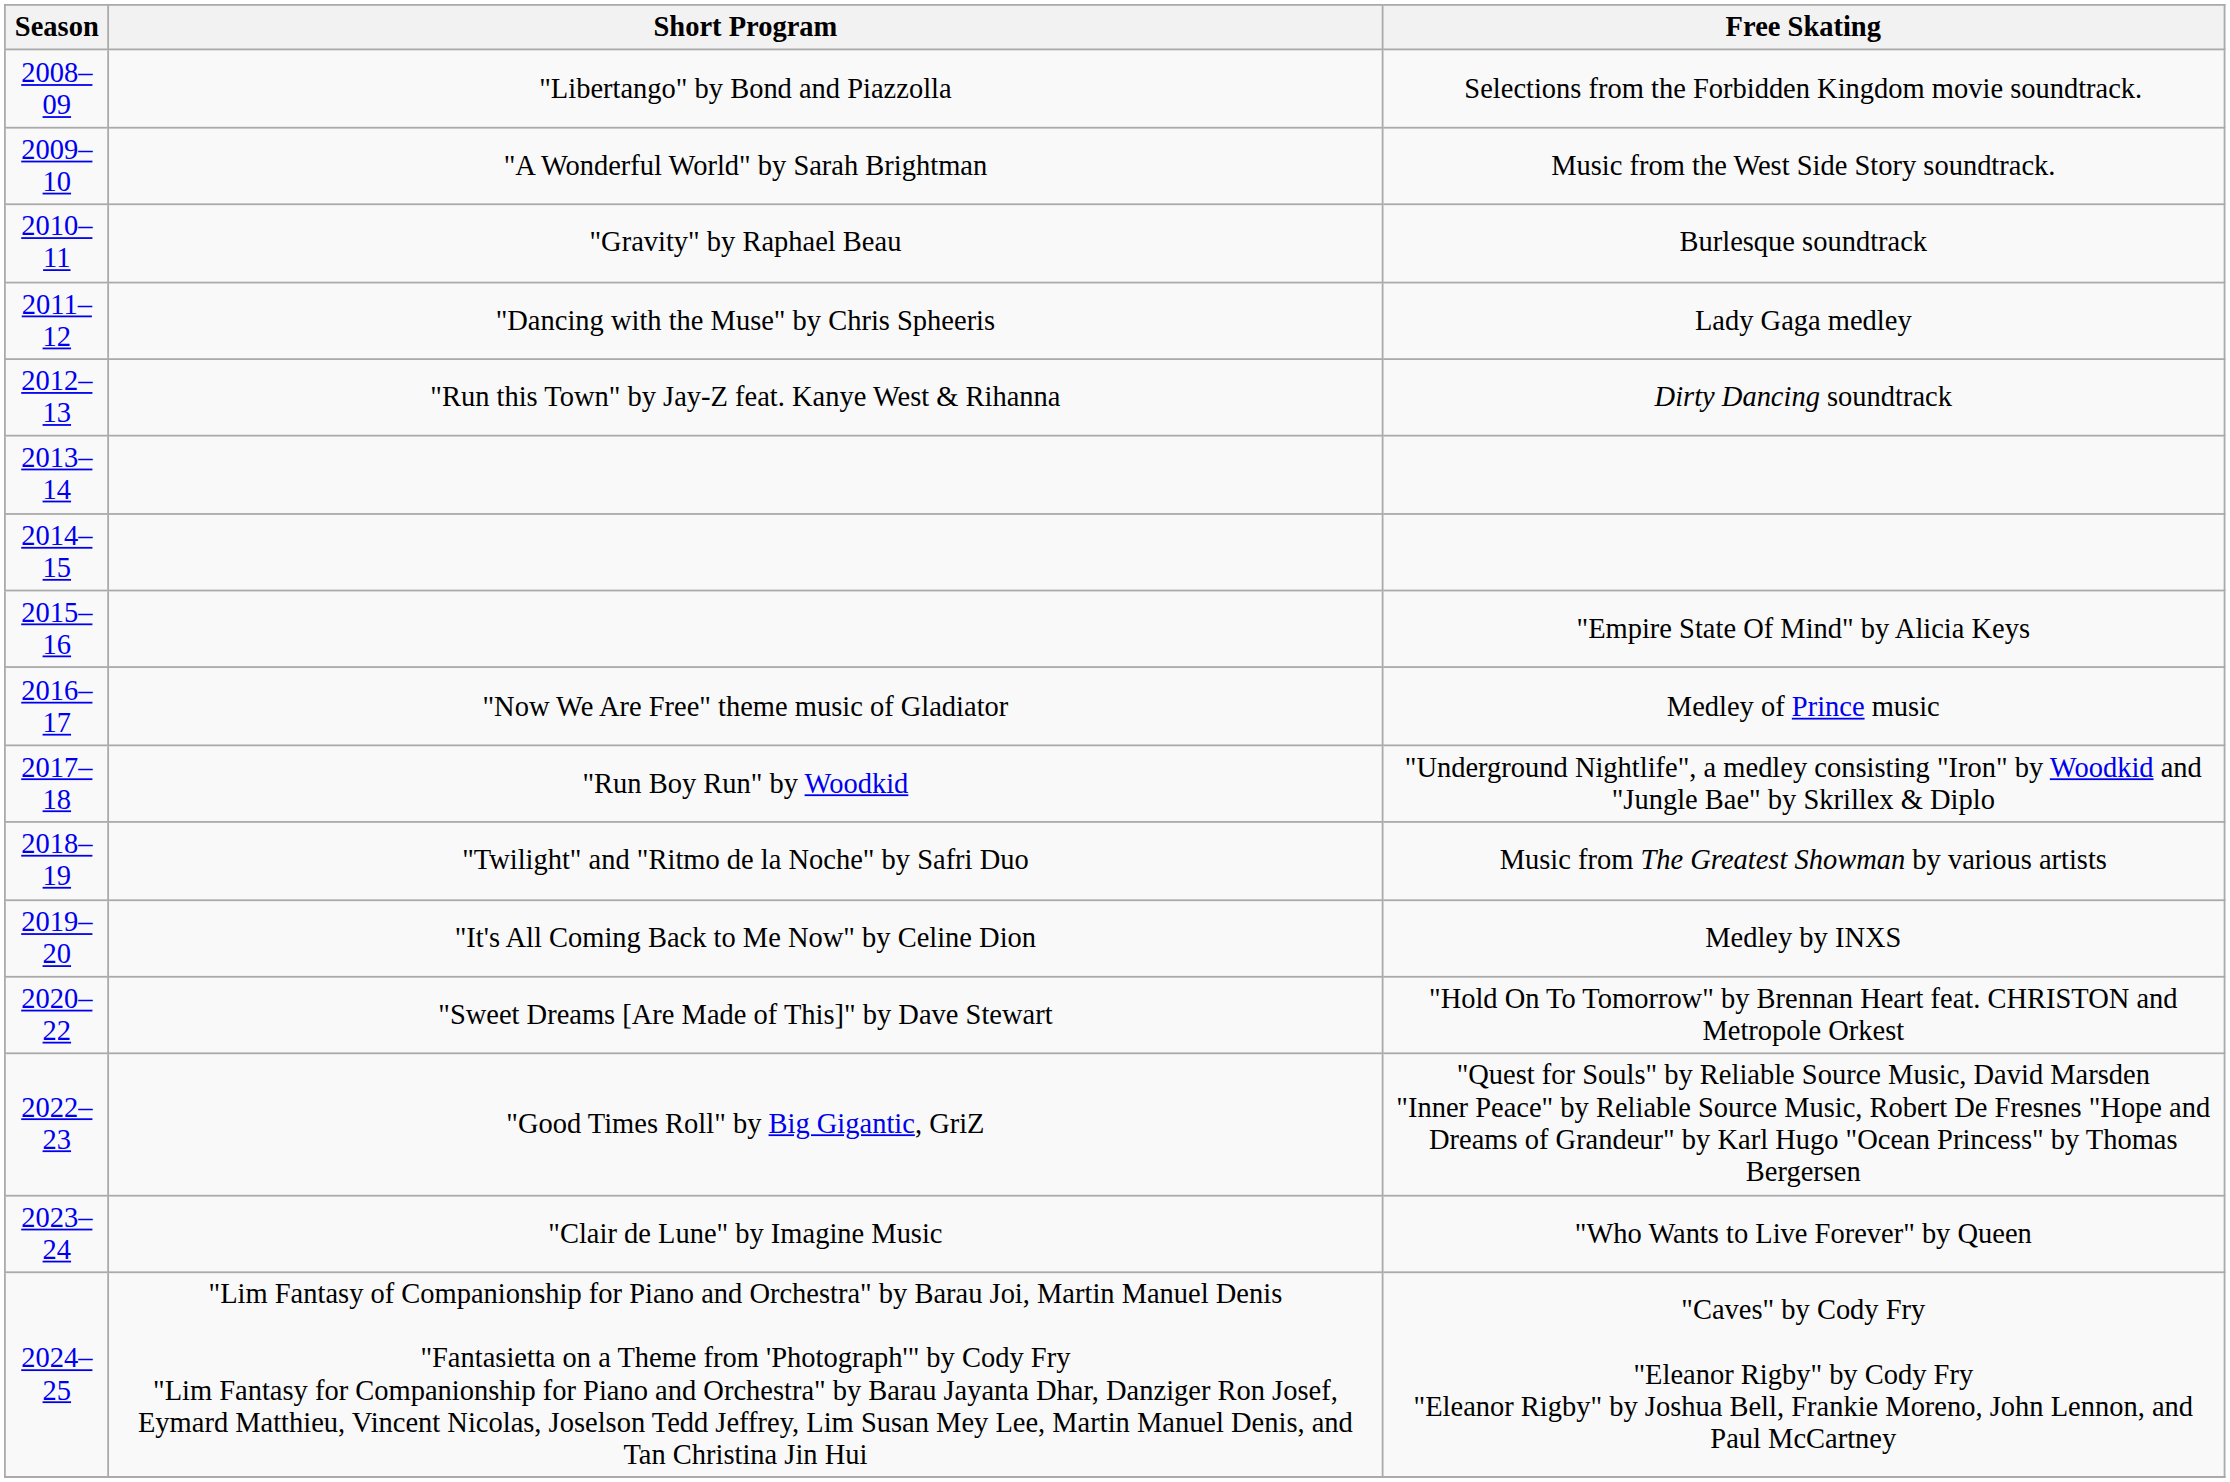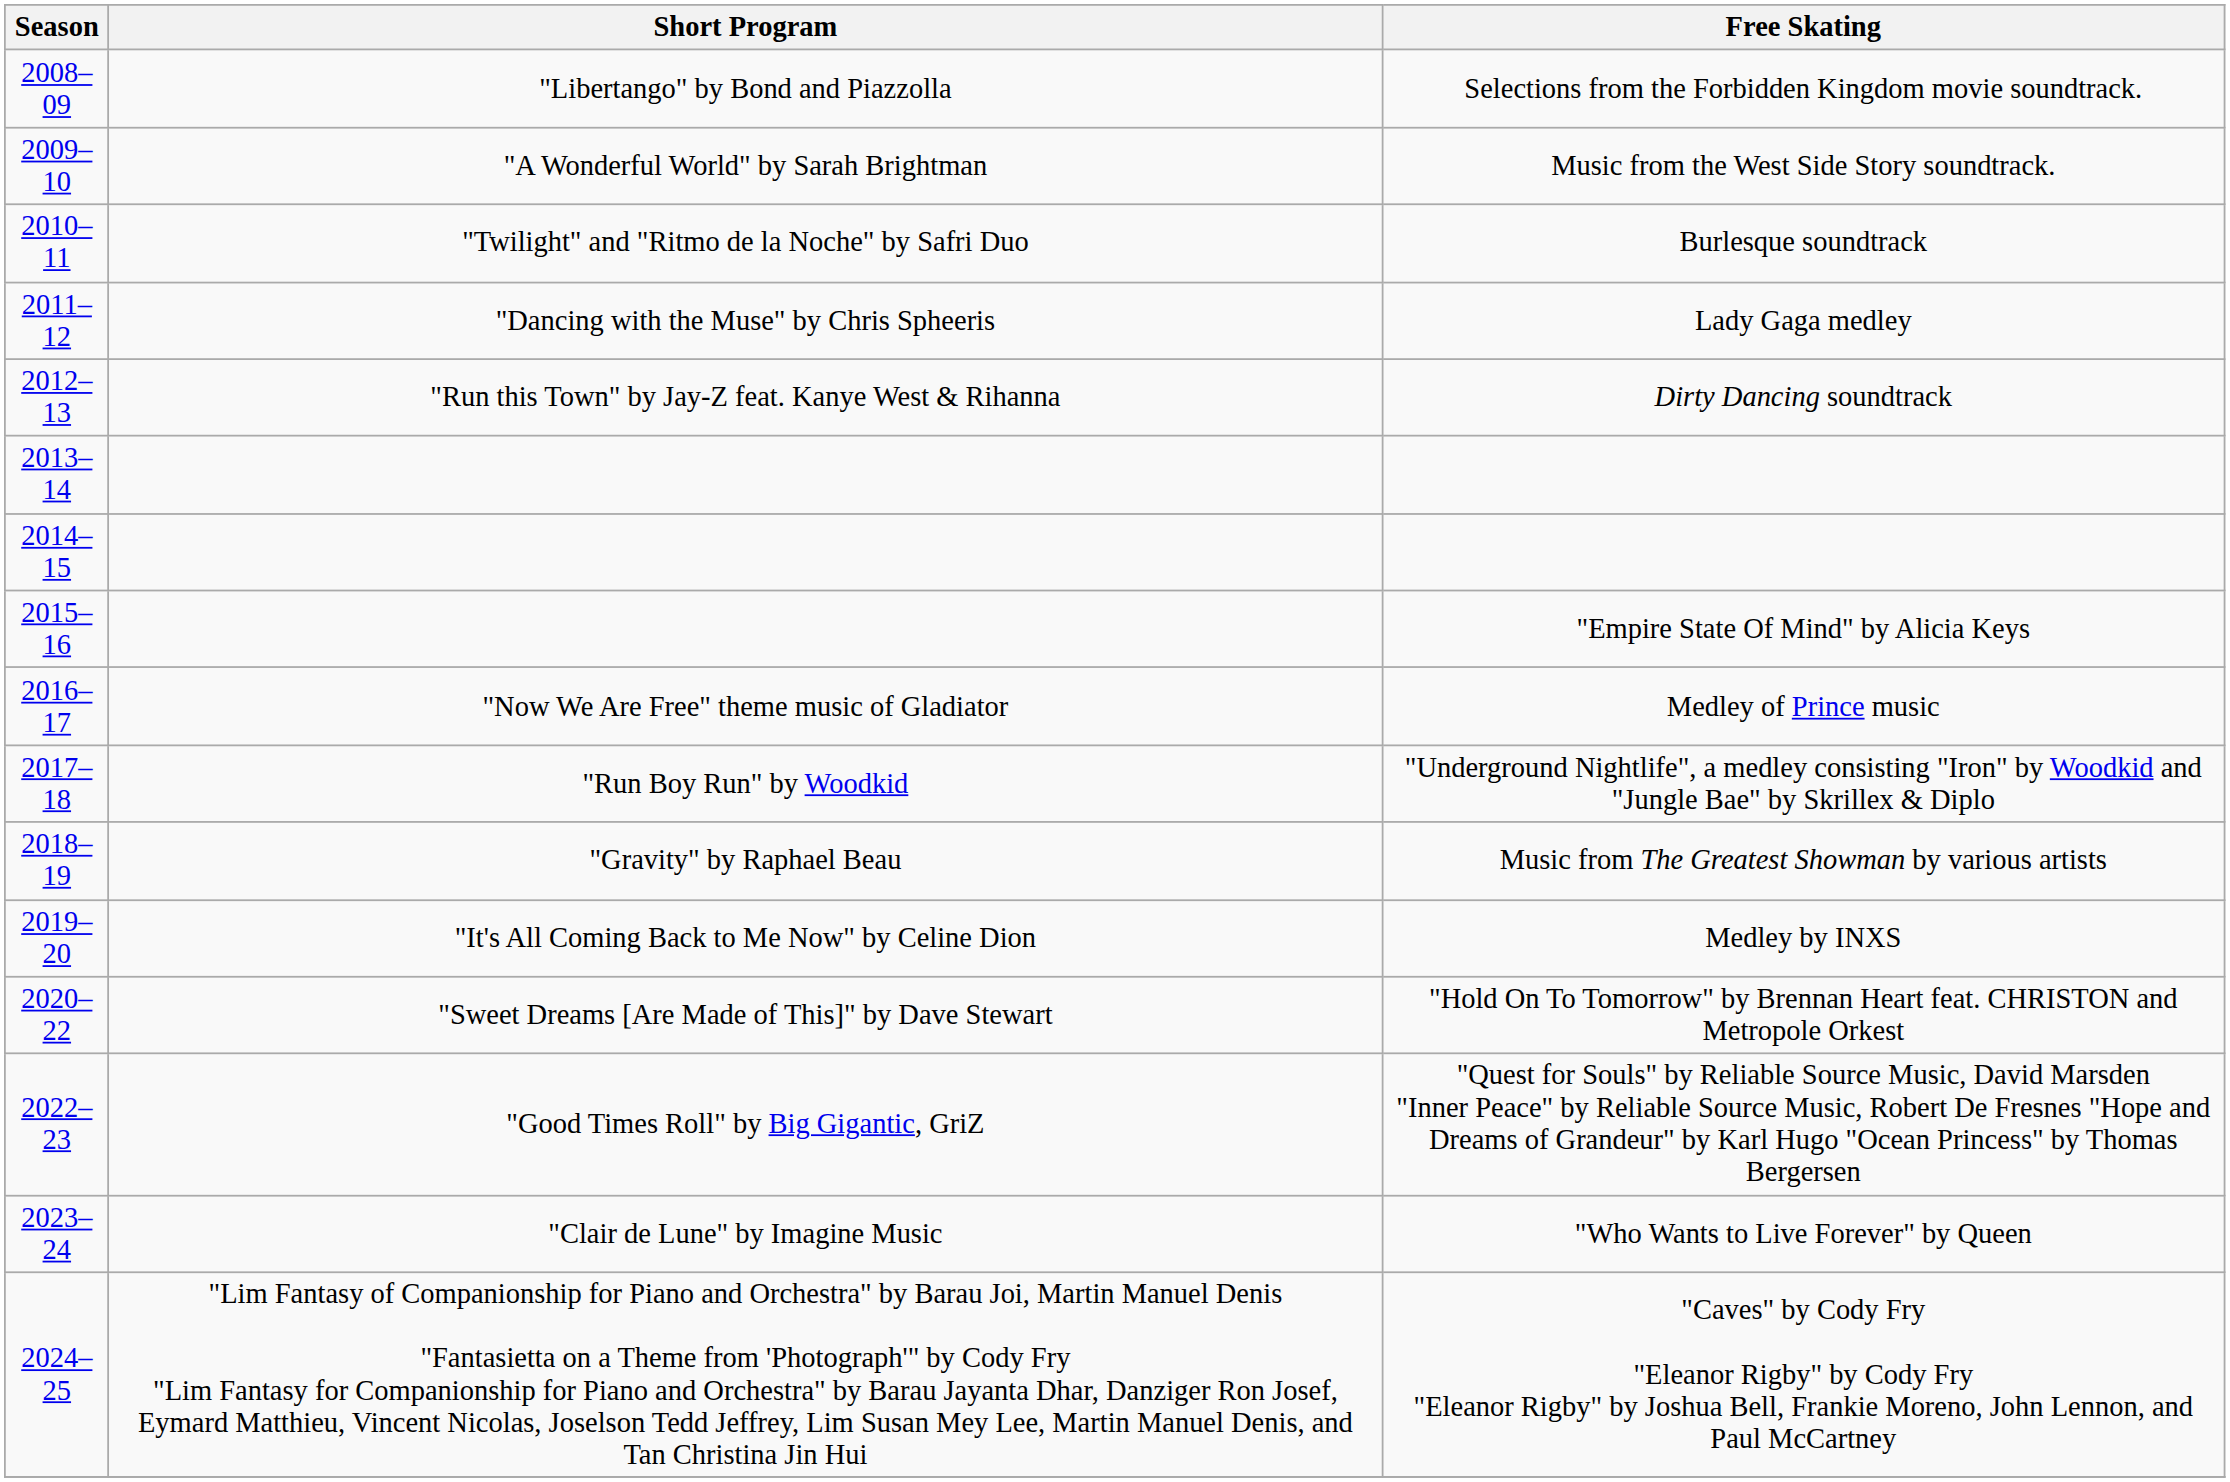(745, 242) "Gravity" by Raphael Beau -> (745, 242) "Twilight" and "Ritmo de la Noche" by Safri Duo
(745, 860) "Twilight" and "Ritmo de la Noche" by Safri Duo -> (745, 860) "Gravity" by Raphael Beau
